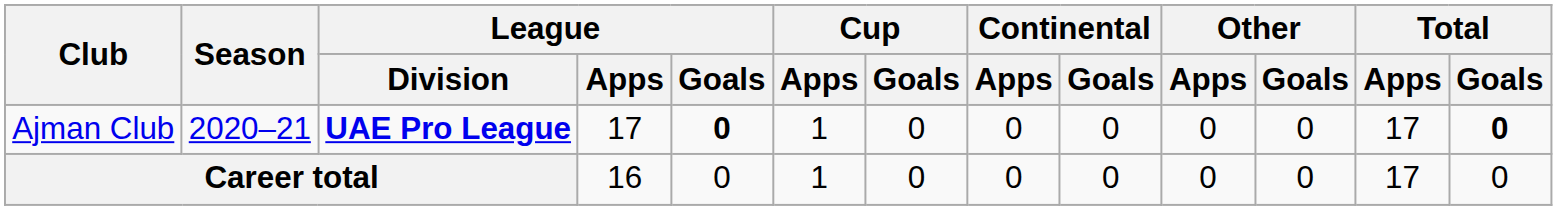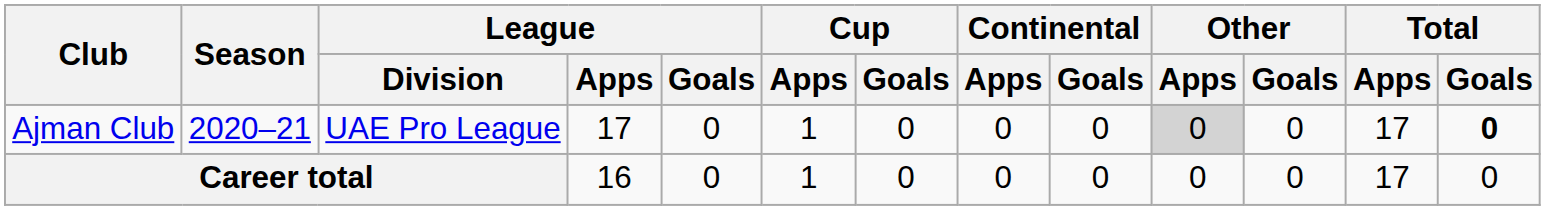(448, 128) bold -> (443, 128) normal
(722, 128) bold -> (712, 128) normal
(1208, 128) no background -> (1198, 128) lightgrey background
